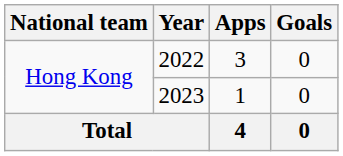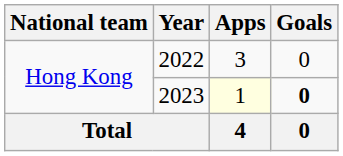(240, 95) no background -> (240, 95) lightyellow background
(304, 95) normal -> (304, 95) bold
